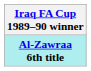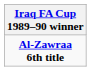(45, 50) paleturquoise background -> (45, 50) no background
